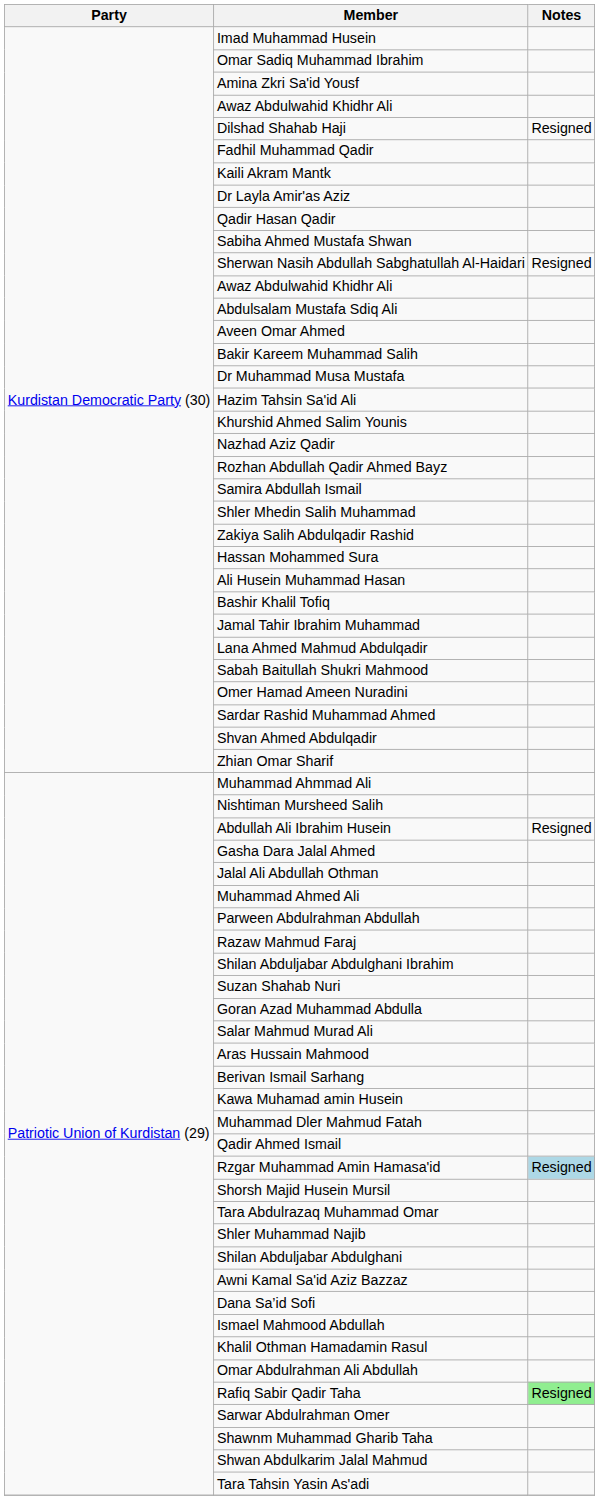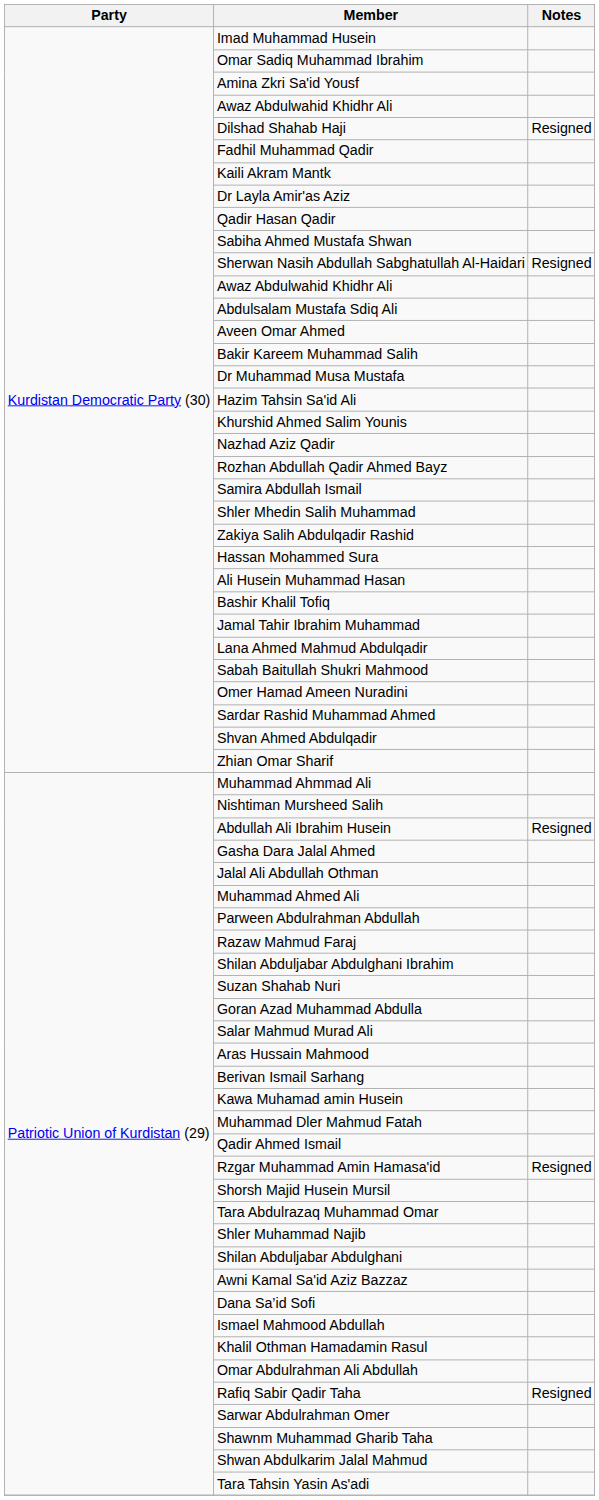(561, 1167) lightblue background -> (561, 1167) no background
(561, 1393) lightgreen background -> (561, 1393) no background
